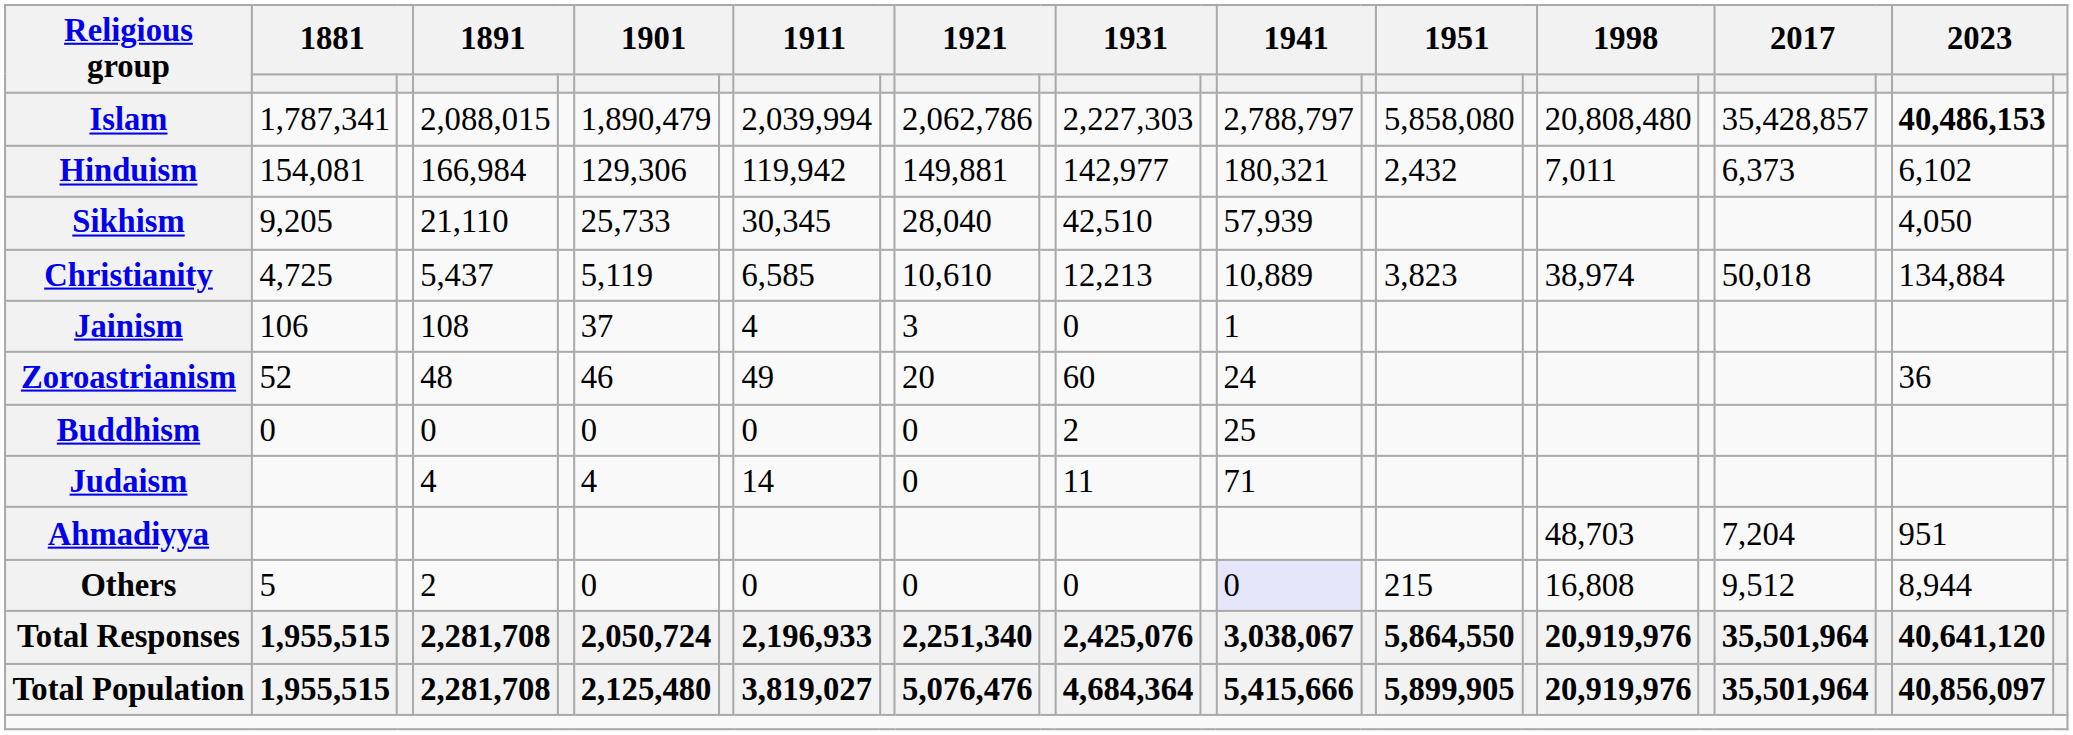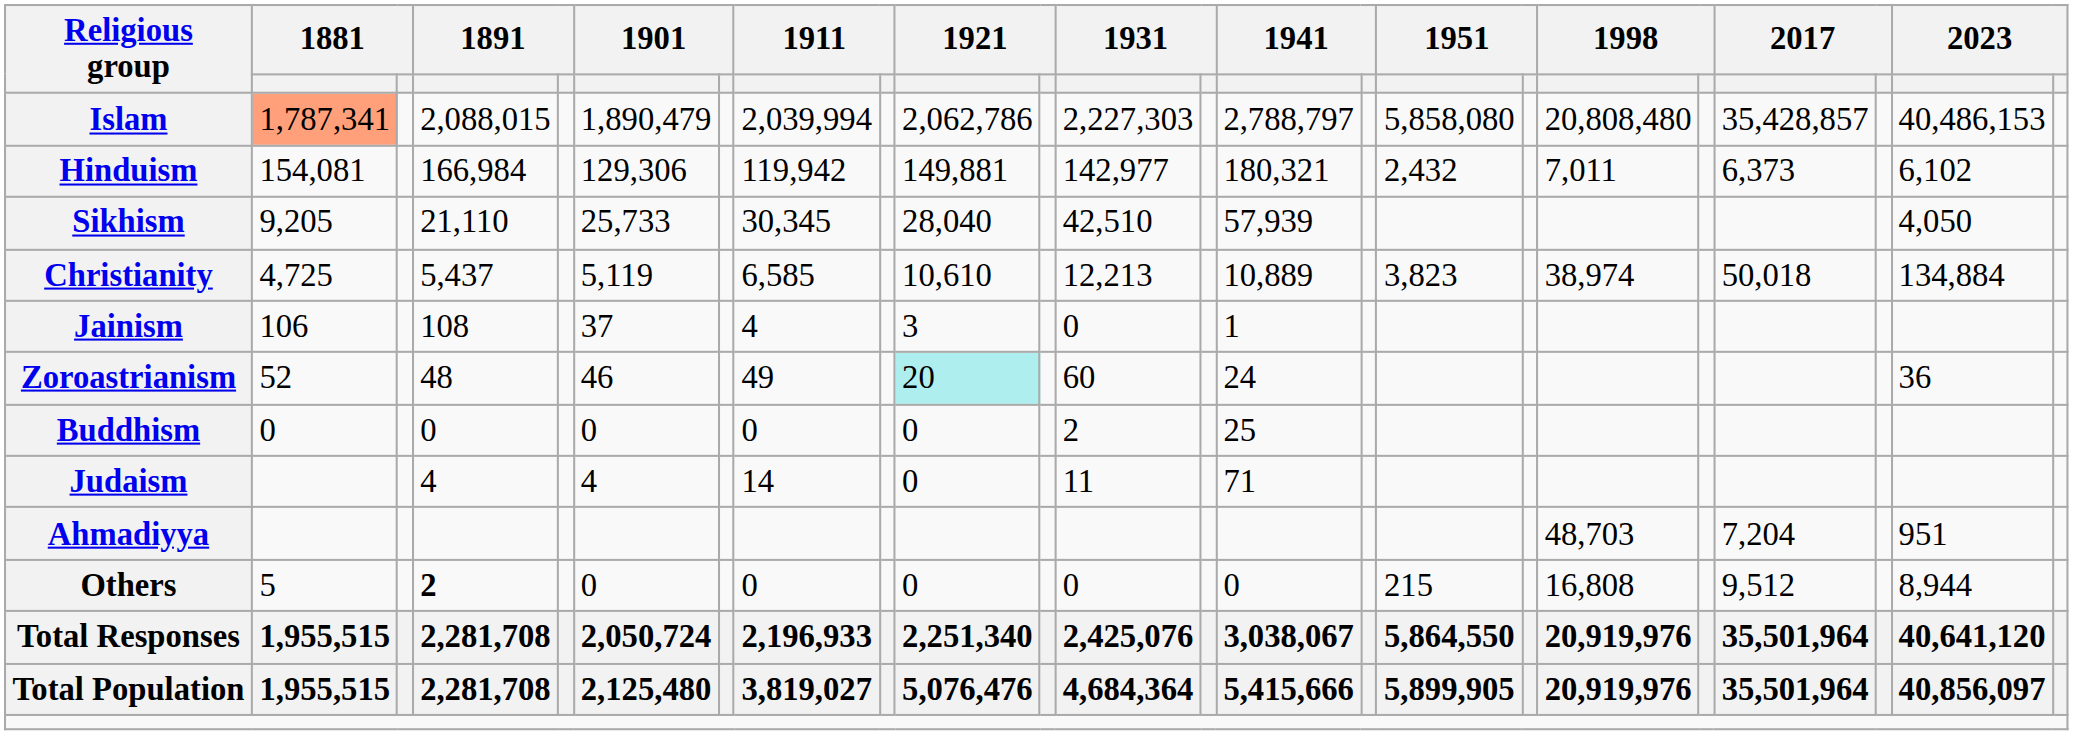(325, 118) no background -> (325, 118) lightsalmon background
(1972, 118) bold -> (1972, 118) normal
(918, 377) no background -> (918, 377) paleturquoise background
(428, 584) normal -> (428, 584) bold
(1232, 584) lavender background -> (1232, 584) no background
